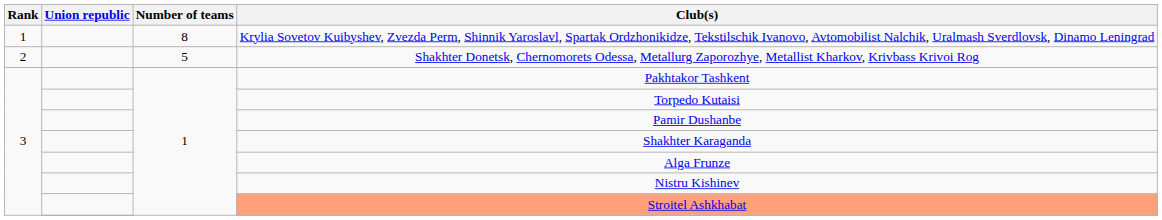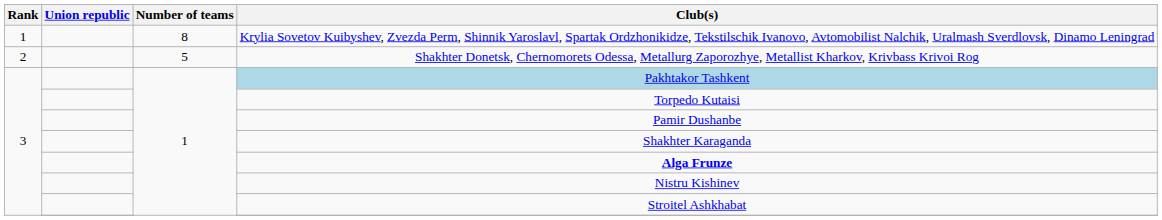(697, 78) no background -> (697, 78) lightblue background
(697, 162) normal -> (697, 162) bold
(697, 204) lightsalmon background -> (697, 204) no background
